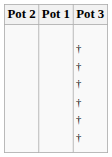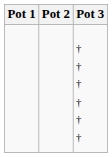columns swapped: (56, 14) <-> (22, 14)
